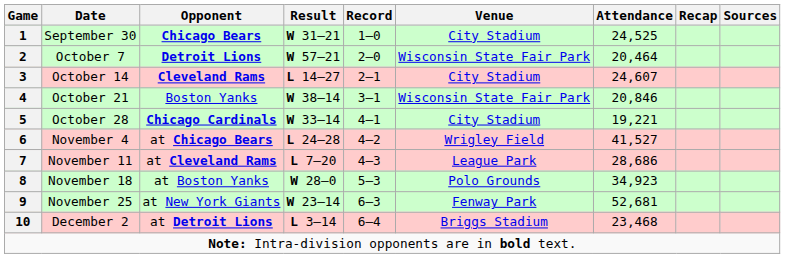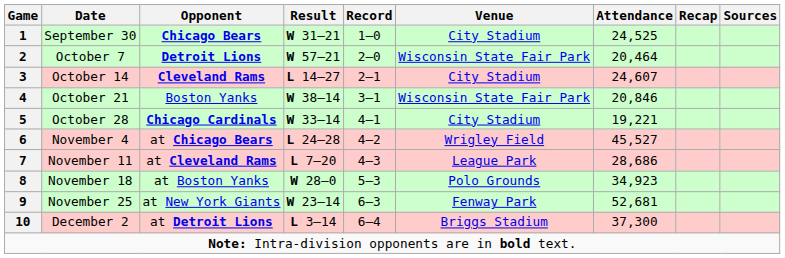(635, 139) 41,527 -> (635, 139) 45,527
(635, 223) 23,468 -> (635, 223) 37,300
